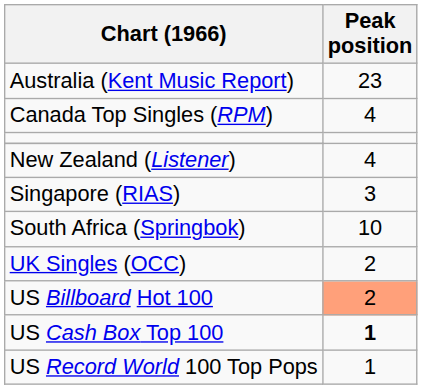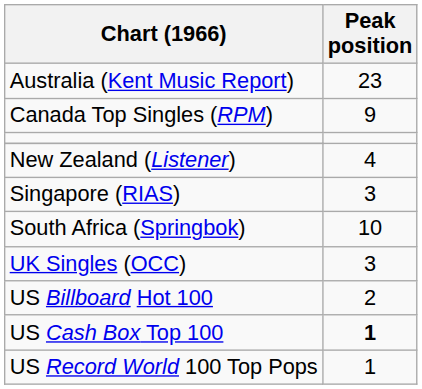(370, 115) 4 -> (370, 115) 9
(370, 263) 2 -> (370, 263) 3
(370, 297) lightsalmon background -> (370, 297) no background
